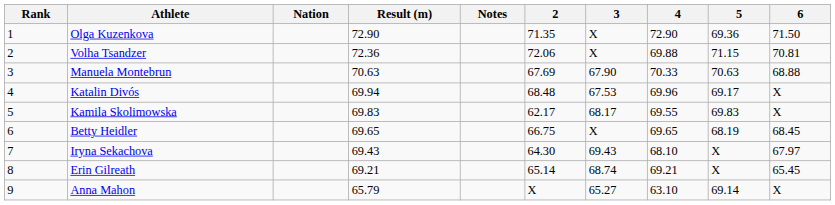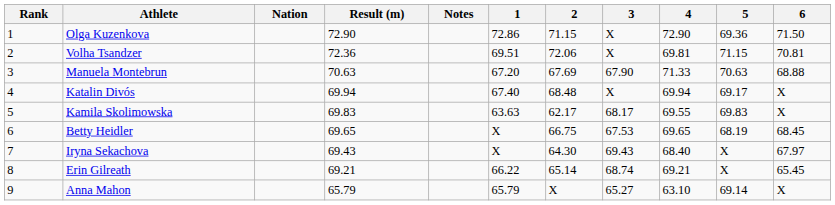+ column: (517, 14)
(541, 33) 71.35 -> (562, 33) 71.15
(664, 53) 69.88 -> (676, 53) 69.81
(664, 72) 70.33 -> (676, 72) 71.33
(603, 92) 67.53 -> (610, 92) X
(664, 92) 69.96 -> (676, 92) 69.94
(593, 131) X -> (619, 131) 67.53
(664, 151) 68.10 -> (676, 151) 68.40
